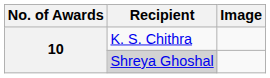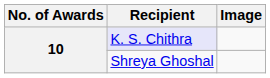(151, 38) no background -> (151, 38) lavender background
(162, 61) lightgrey background -> (162, 61) no background
